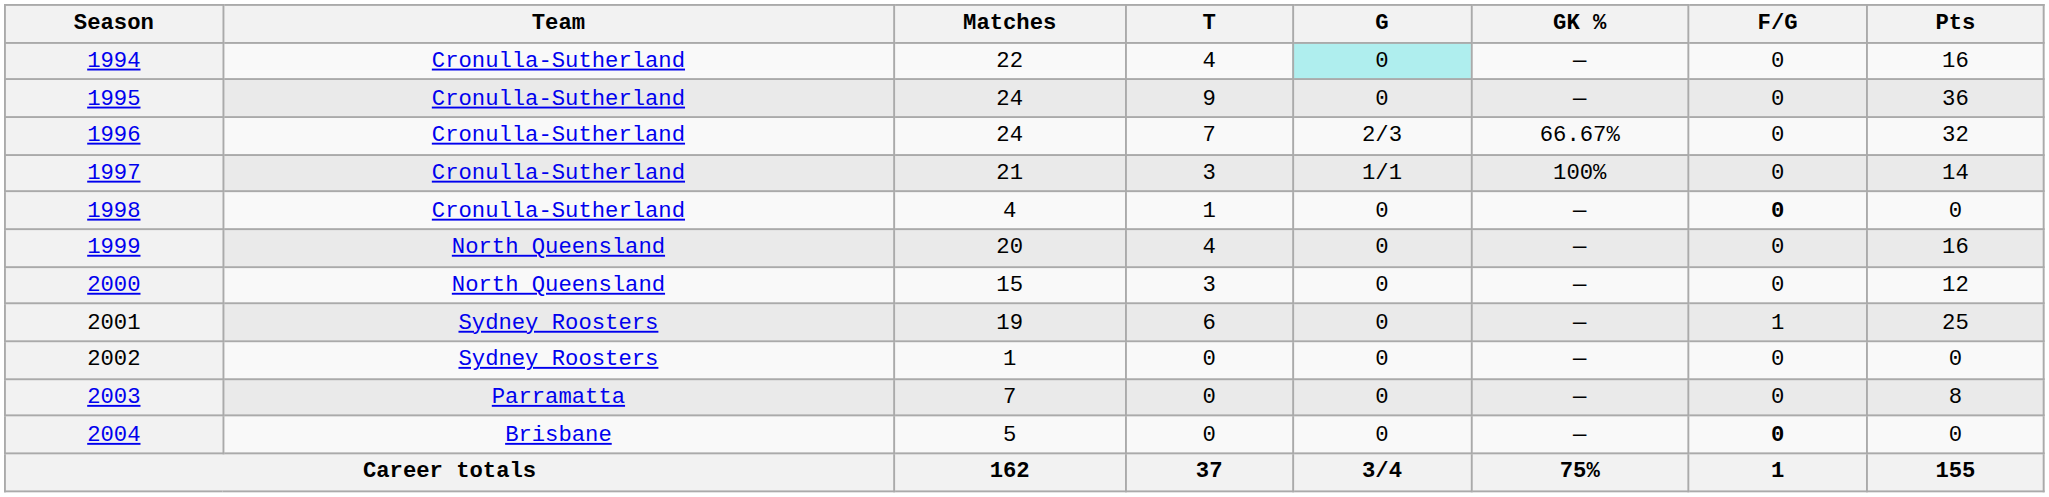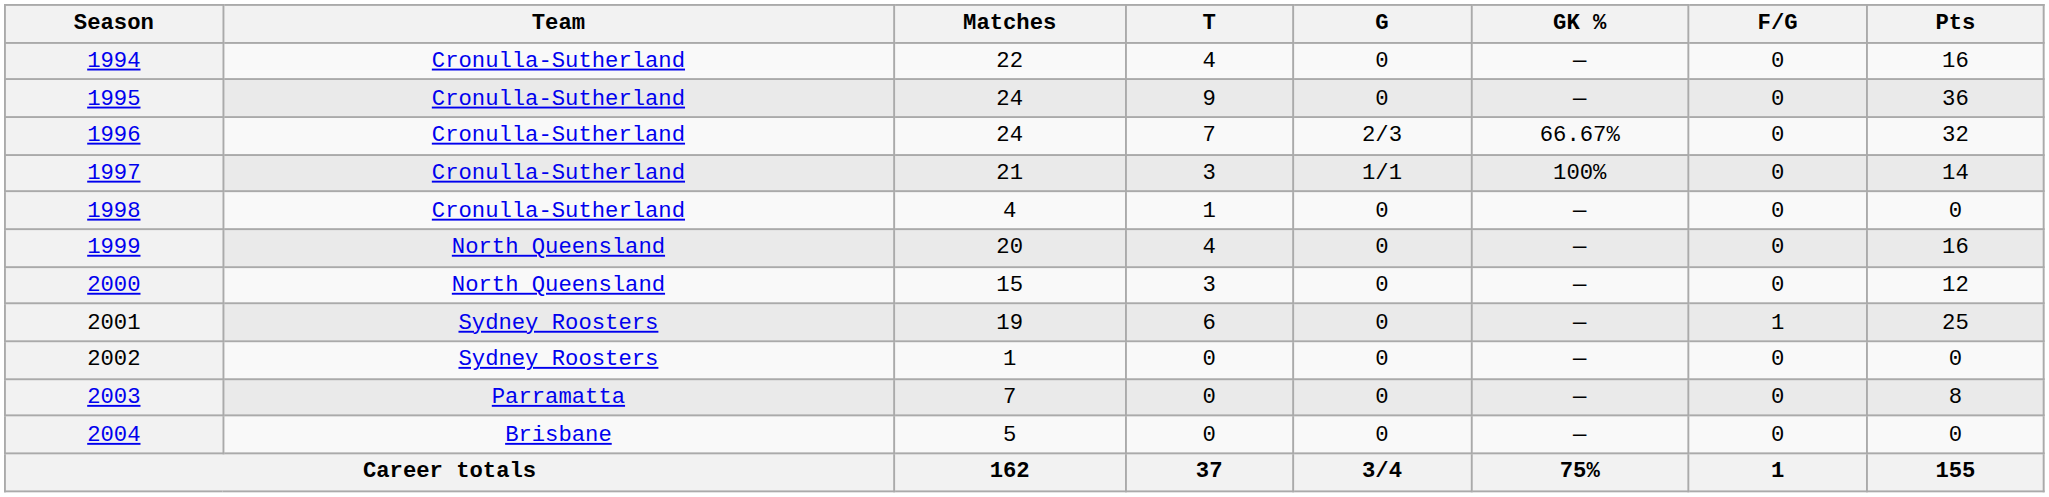(1382, 61) paleturquoise background -> (1382, 61) no background
(1778, 210) bold -> (1778, 210) normal
(1778, 434) bold -> (1778, 434) normal
